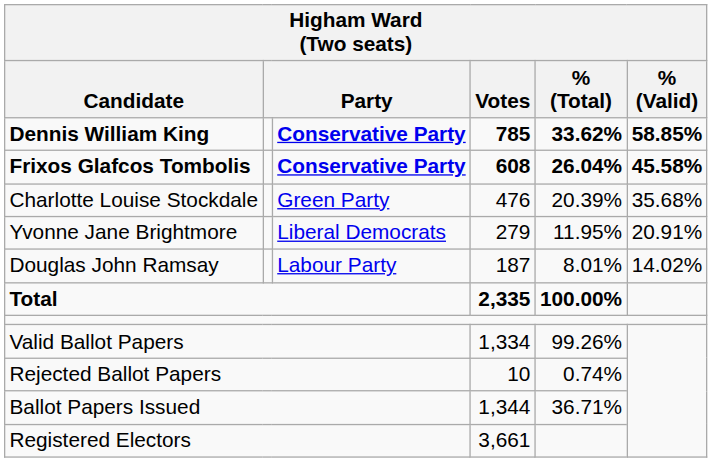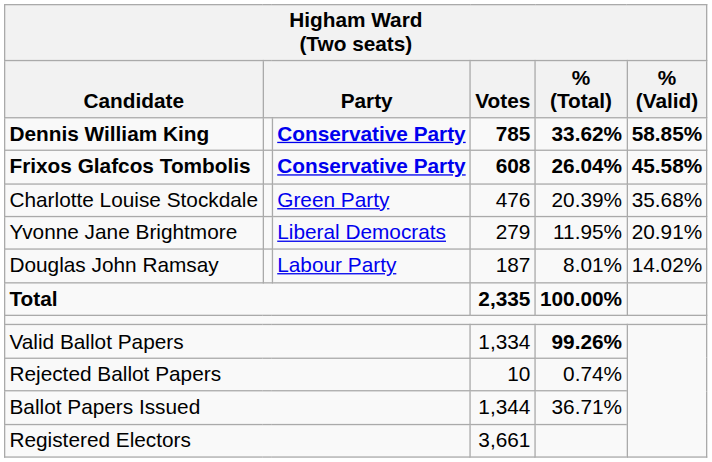(587, 341) normal -> (587, 341) bold
